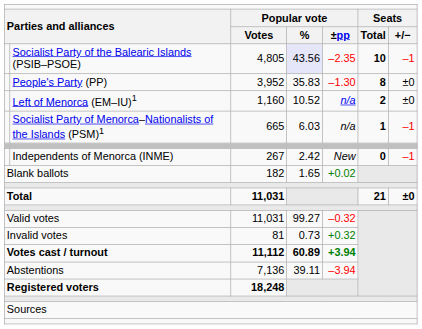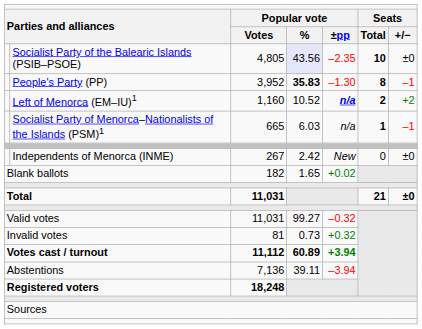(409, 58) –1 -> (409, 58) ±0
(306, 82) normal -> (306, 82) bold
(409, 82) ±0 -> (409, 82) –1
(348, 100) normal -> (348, 100) bold
(409, 100) ±0 -> (408, 100) +2
(383, 157) bold -> (383, 157) normal
(409, 157) –1 -> (409, 157) ±0
